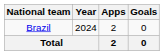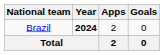(86, 27) normal -> (86, 27) bold
